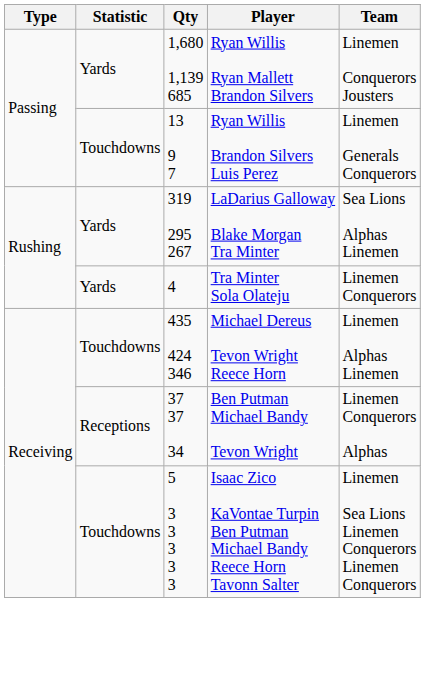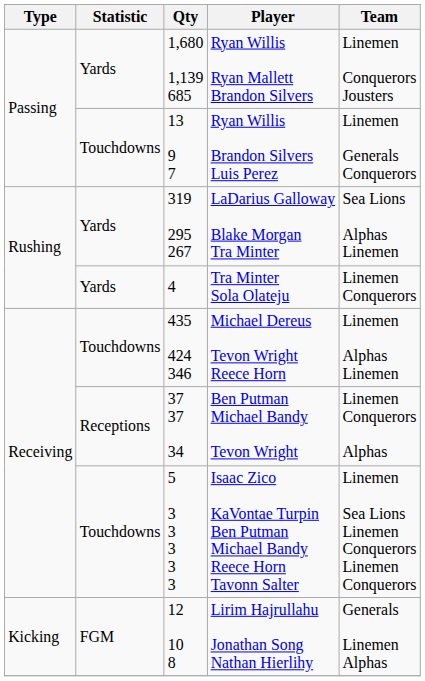+ row: (265, 636)
